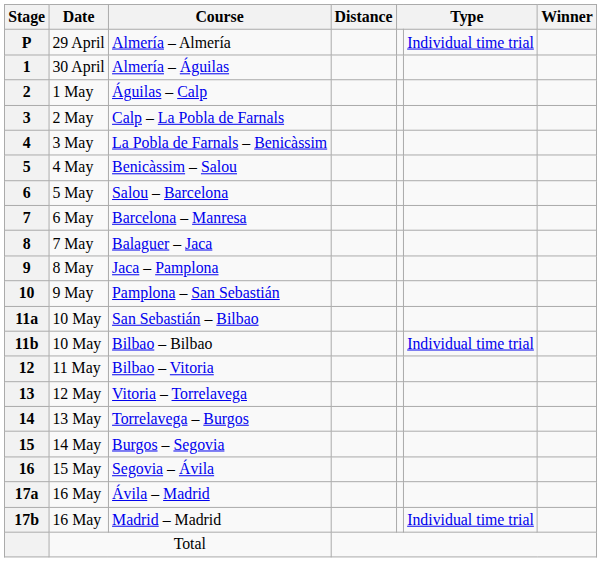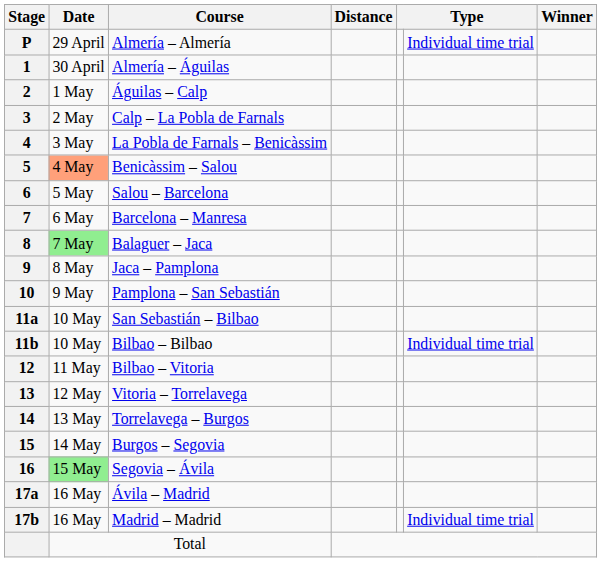(73, 167) no background -> (73, 167) lightsalmon background
(73, 243) no background -> (73, 243) lightgreen background
(77, 469) no background -> (77, 469) lightgreen background
